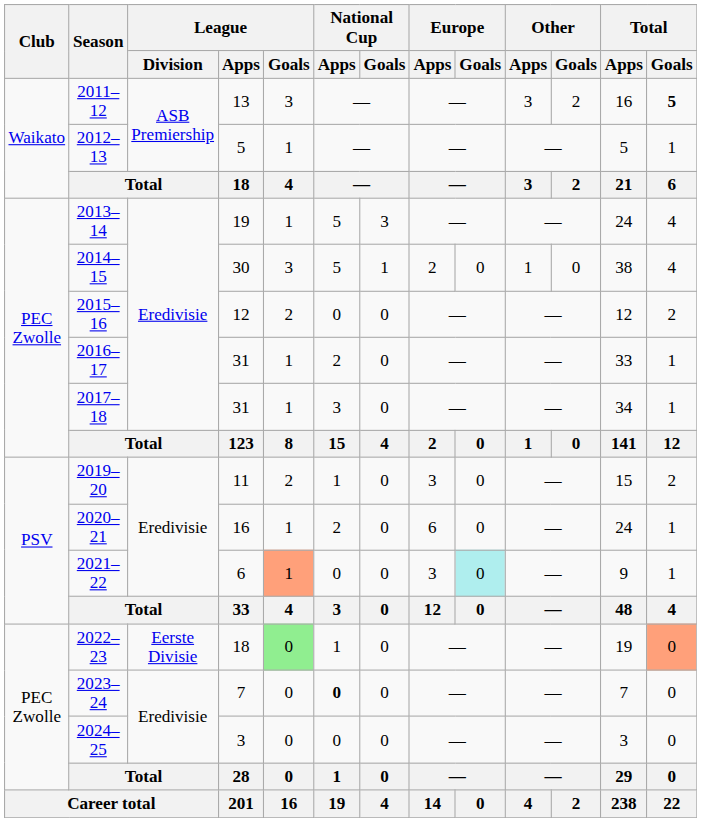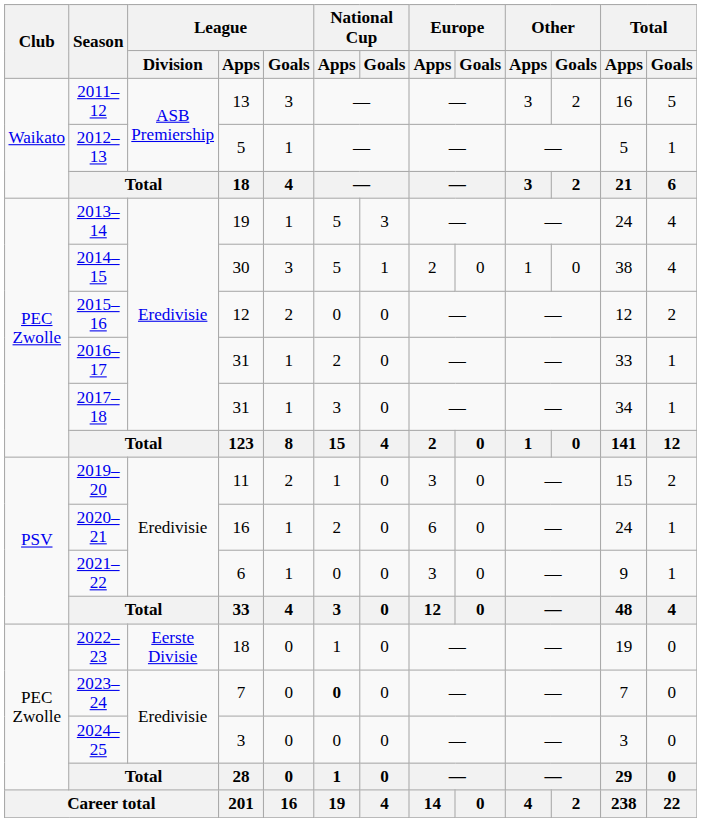(672, 101) bold -> (672, 101) normal
(289, 573) lightsalmon background -> (289, 573) no background
(480, 573) paleturquoise background -> (480, 573) no background
(289, 646) lightgreen background -> (289, 646) no background
(672, 646) lightsalmon background -> (672, 646) no background
